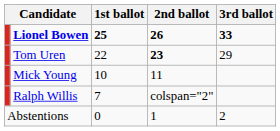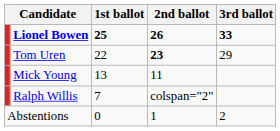(101, 75) 10 -> (101, 75) 13
